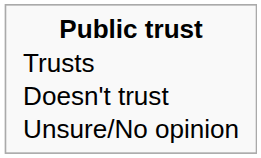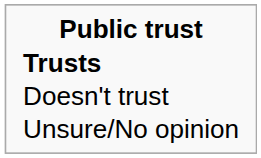(59, 64) normal -> (62, 64) bold
